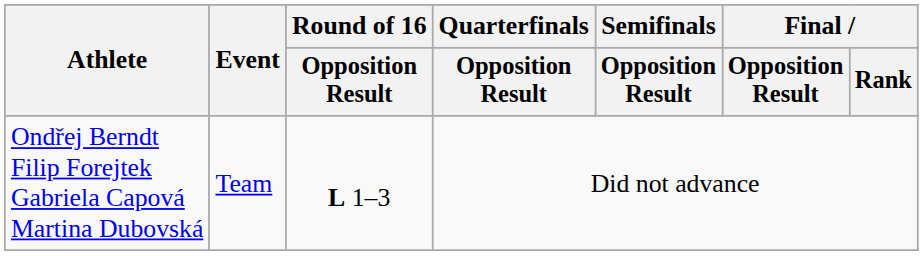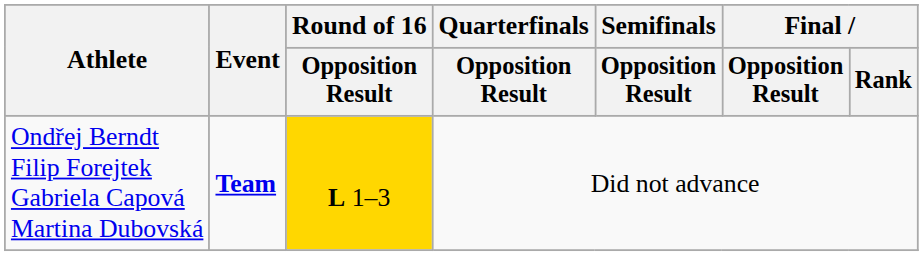(244, 183) normal -> (246, 183) bold
(359, 198) no background -> (359, 198) gold background
